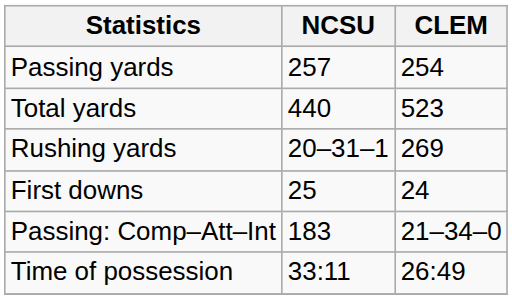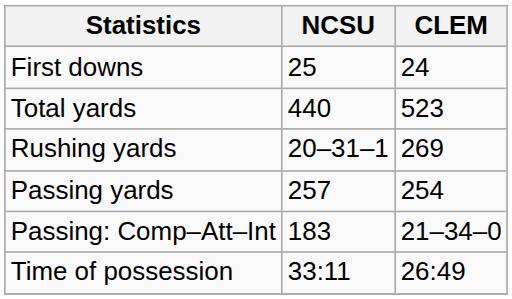rows swapped: (77, 190) <-> (92, 67)
